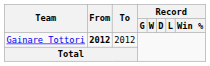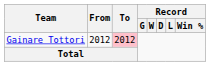(100, 40) bold -> (100, 40) normal
(125, 40) no background -> (125, 40) pink background
